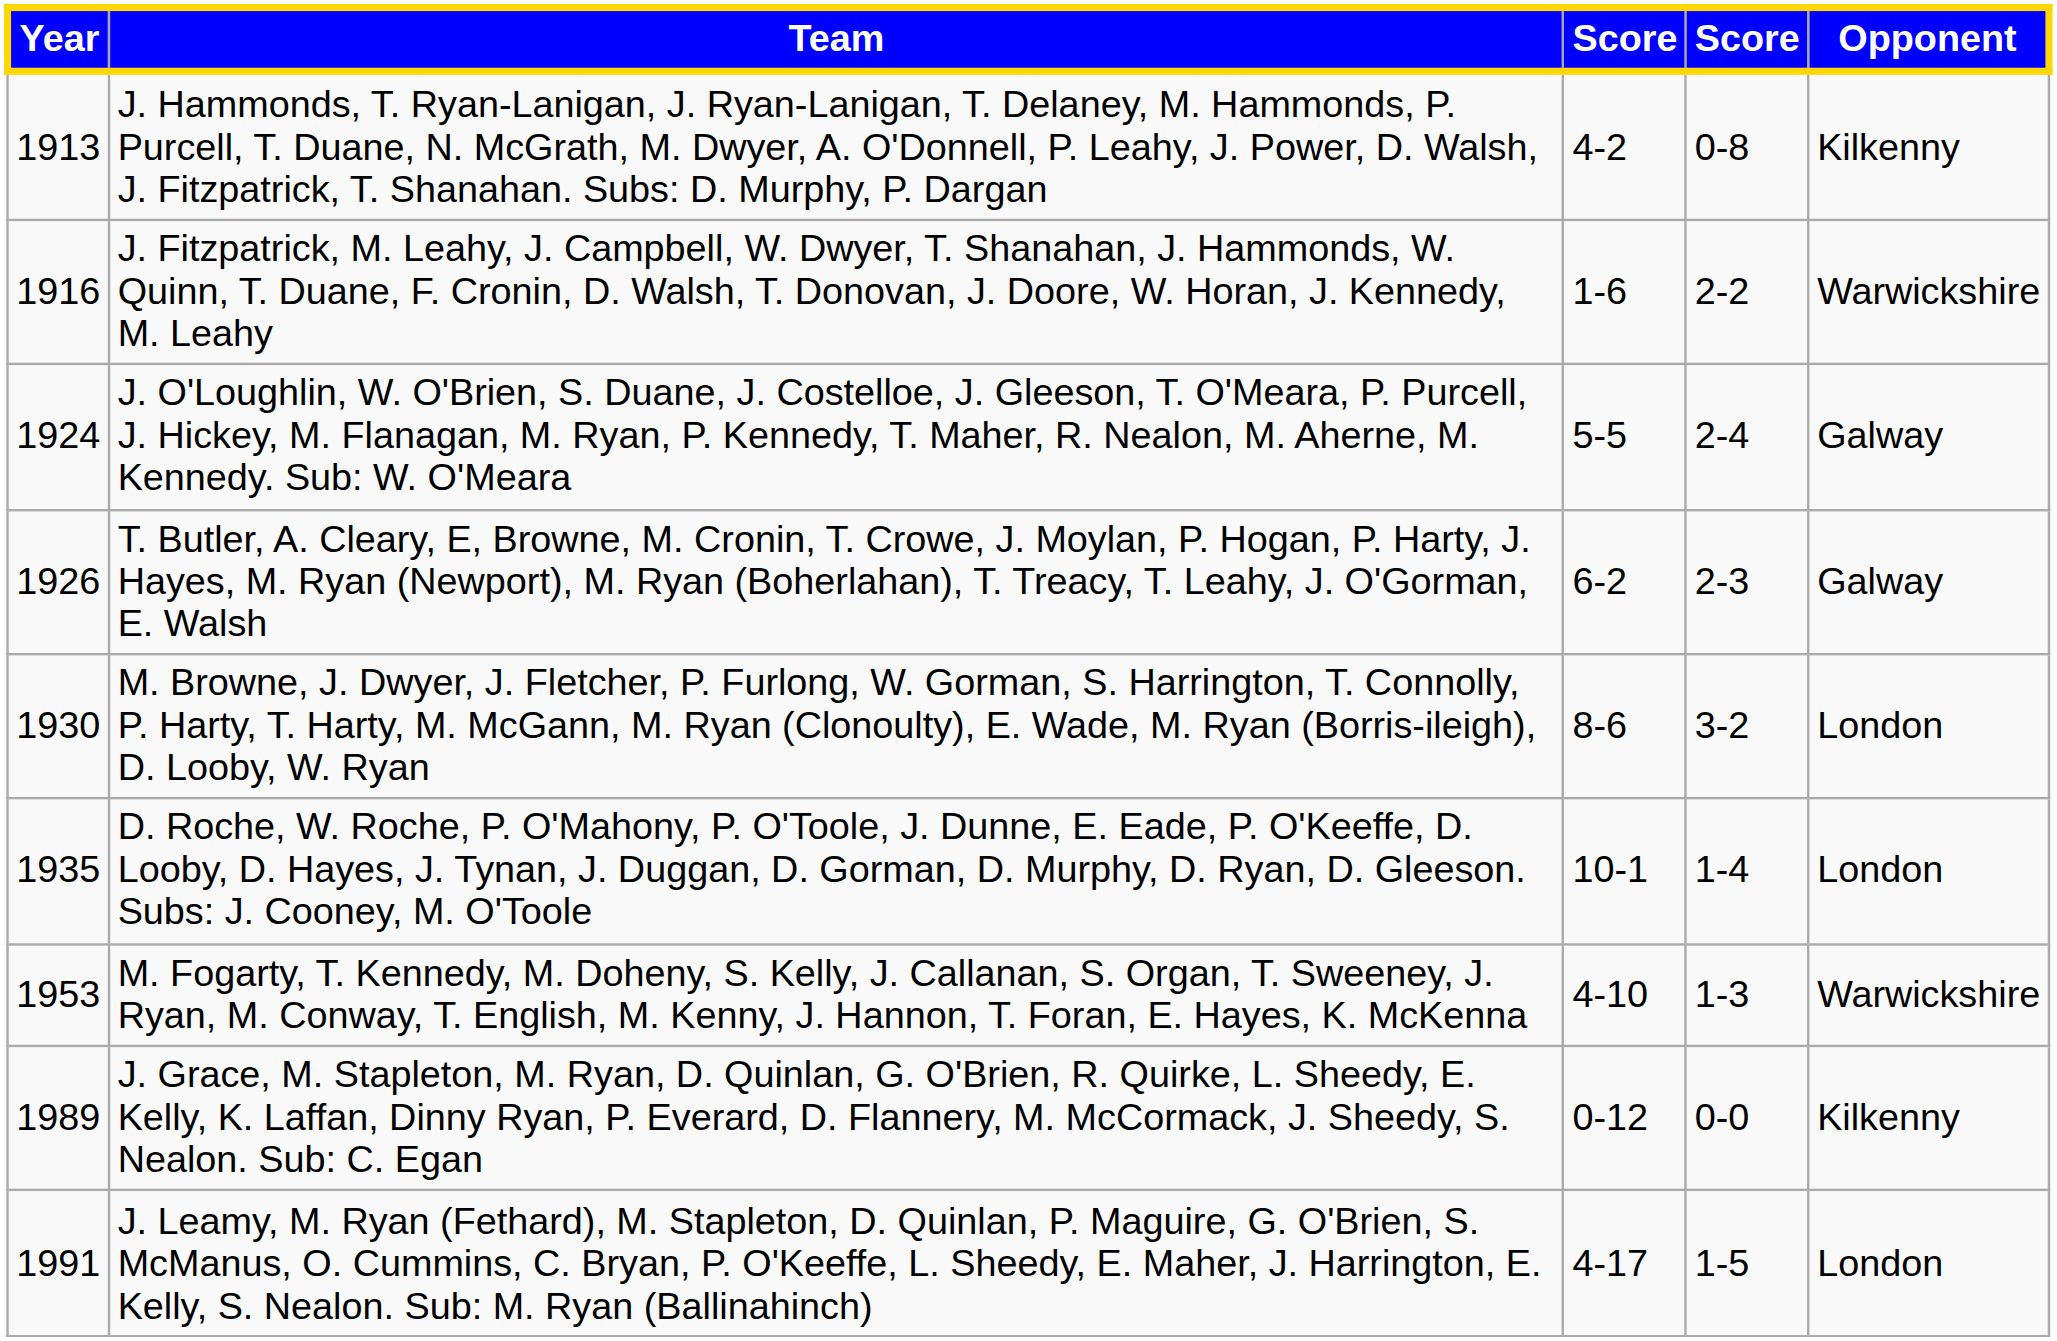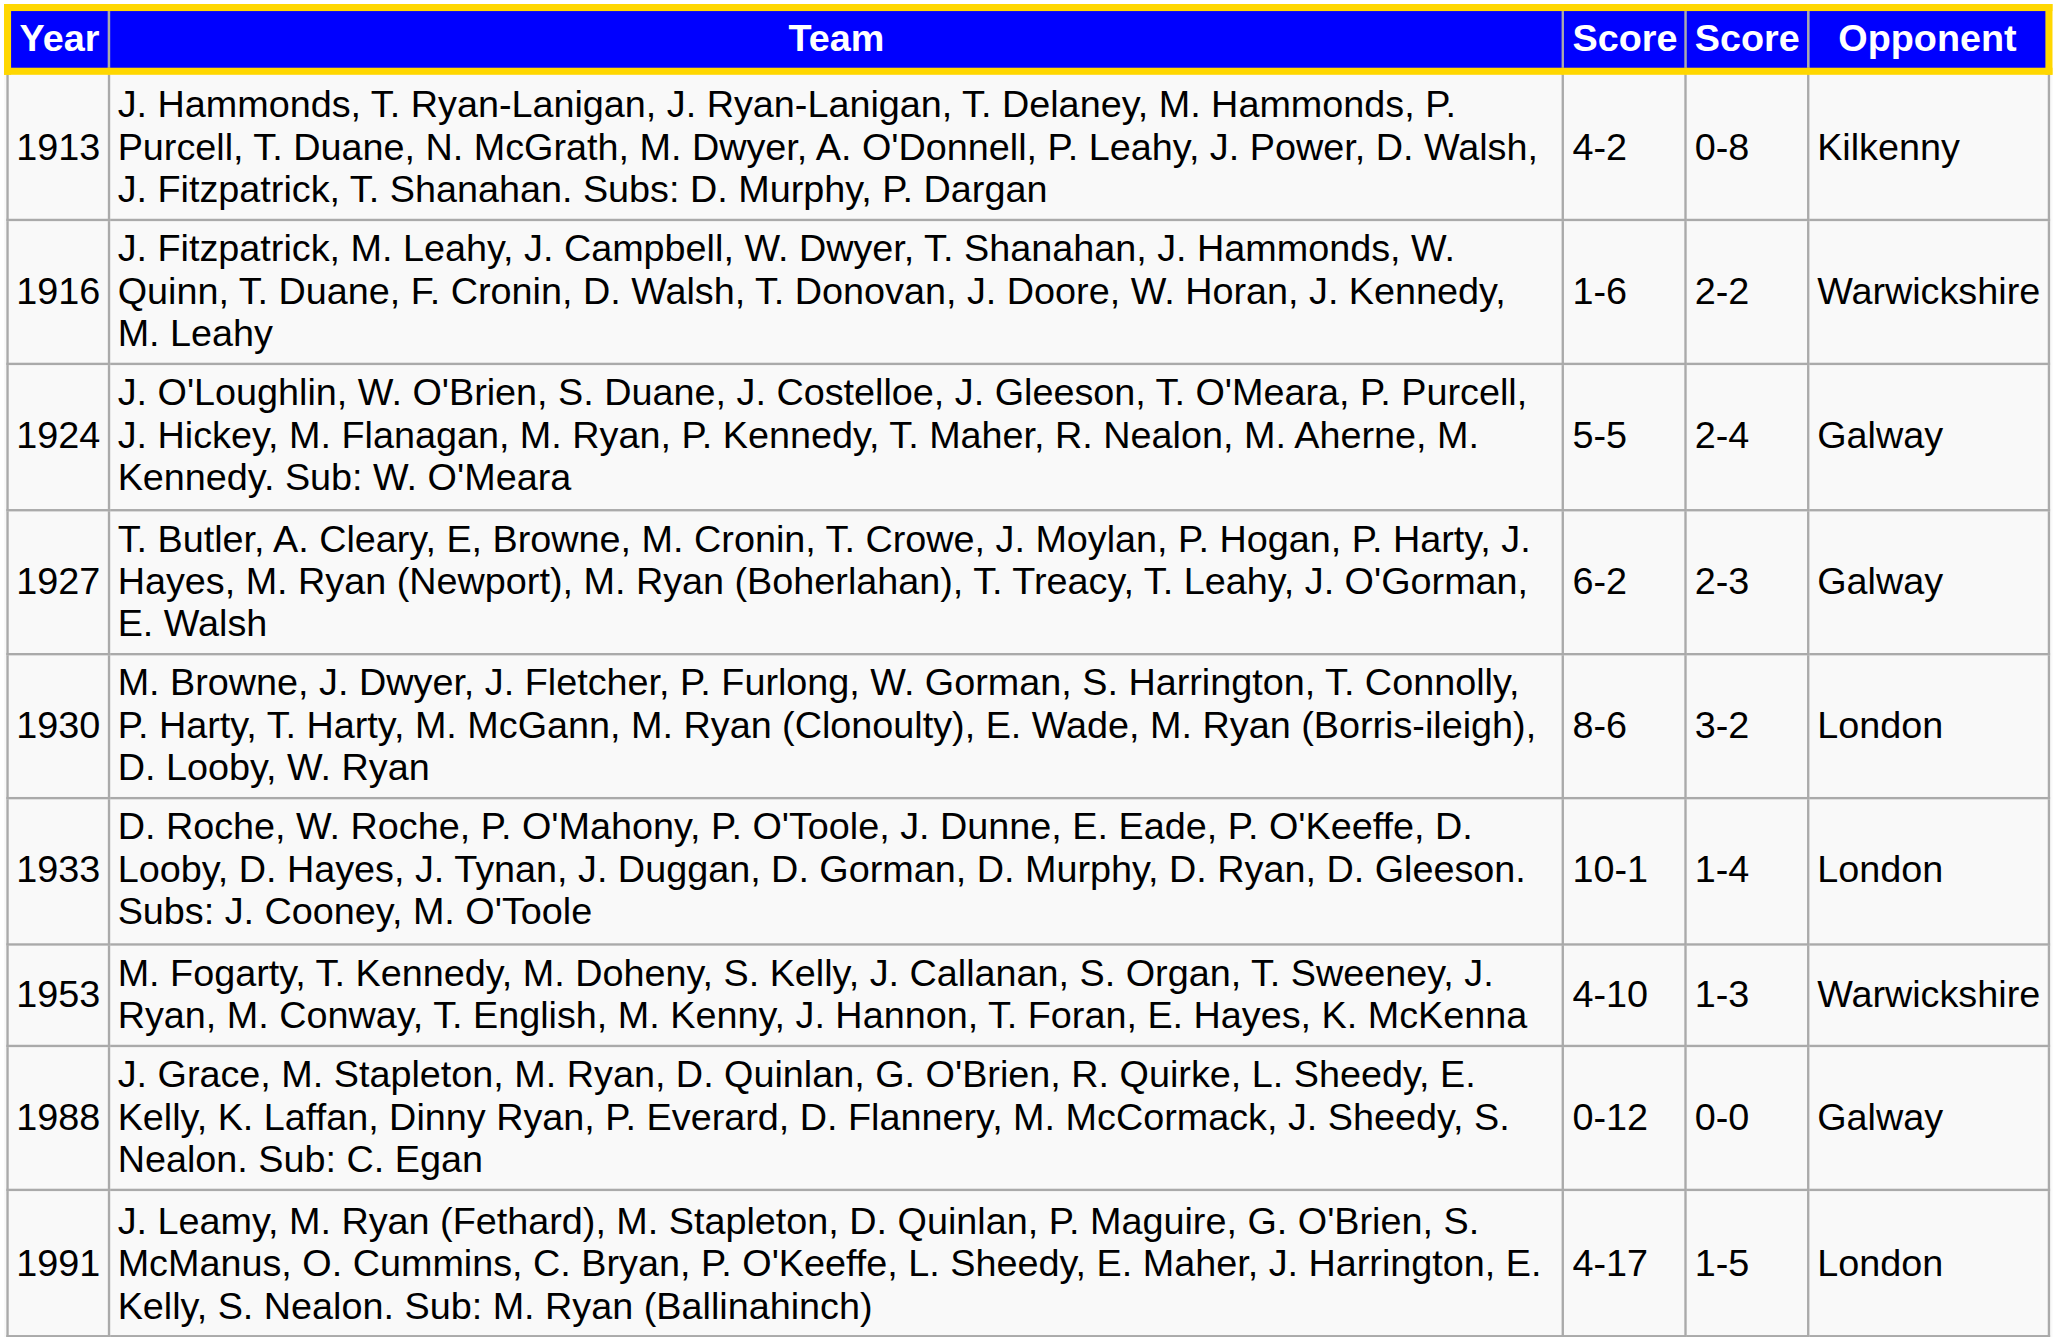(58, 580) 1926 -> (58, 580) 1927
(58, 870) 1935 -> (58, 870) 1933
(58, 1117) 1989 -> (58, 1117) 1988
(1889, 1117) Kilkenny -> (1880, 1117) Galway
